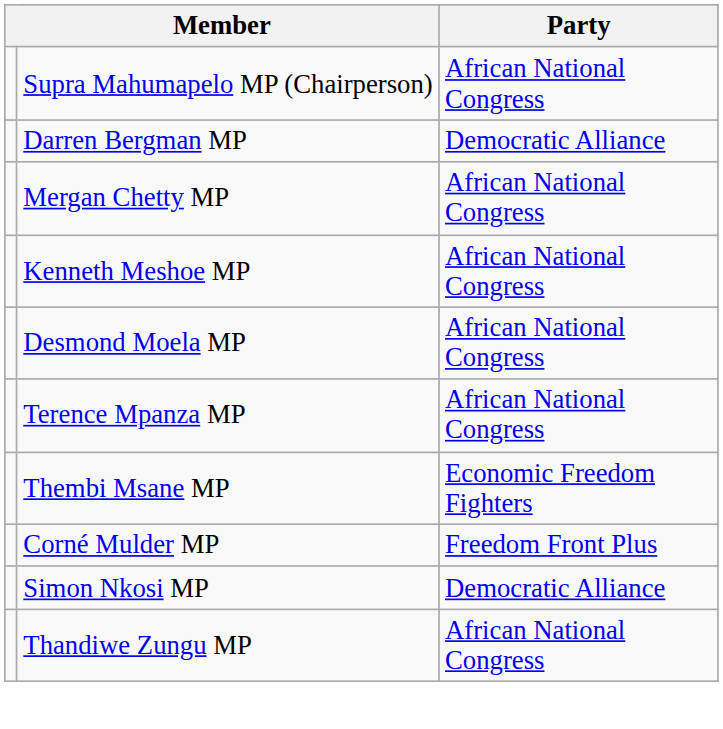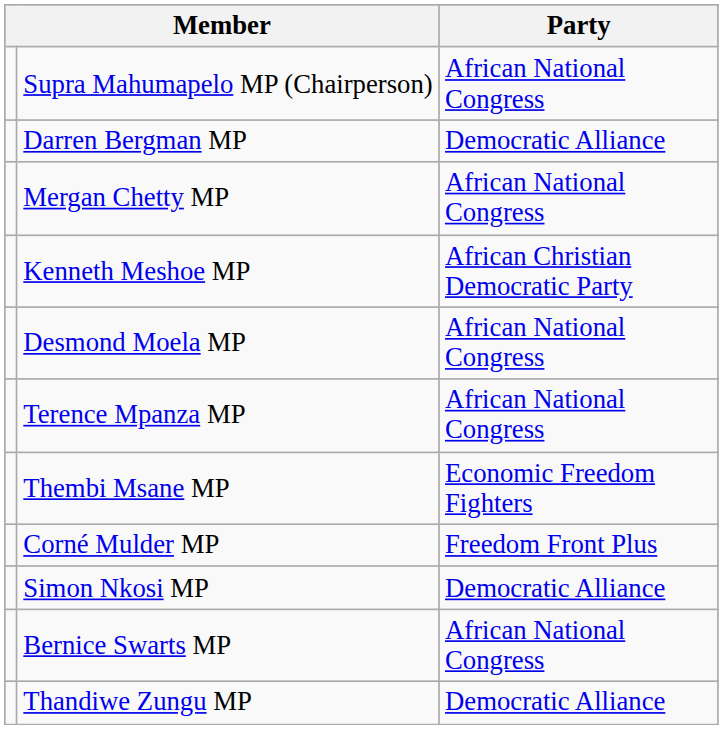(535, 270) African National Congress -> (539, 270) African Christian Democratic Party
+ row: (127, 644)
(535, 644) African National Congress -> (555, 702) Democratic Alliance
